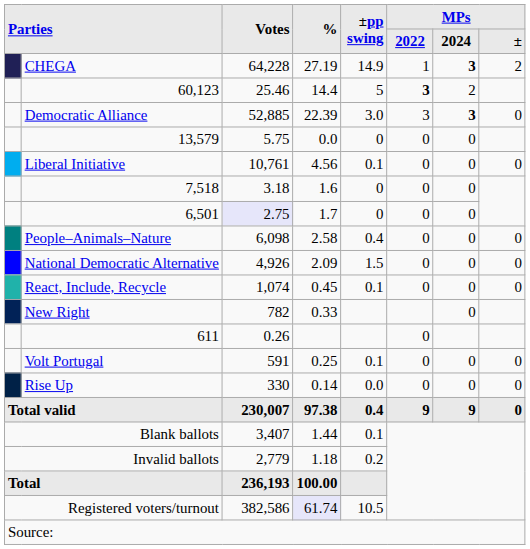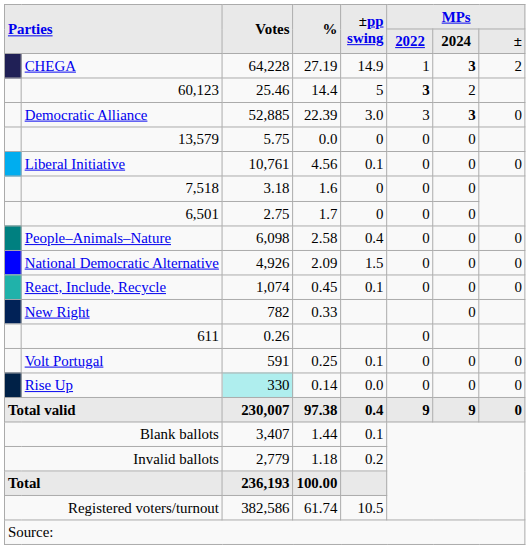(277, 213) lavender background -> (277, 213) no background
(278, 385) no background -> (278, 385) paleturquoise background
(321, 508) lavender background -> (321, 508) no background
